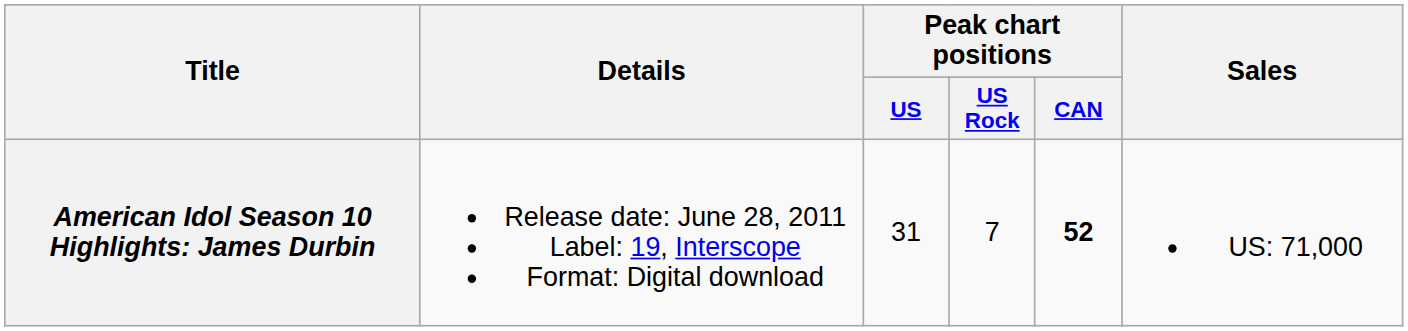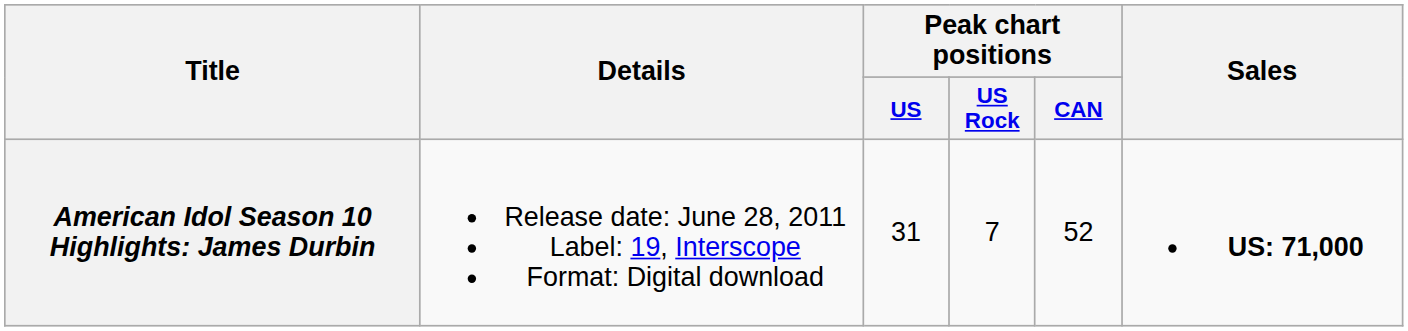(1078, 231) bold -> (1078, 231) normal
(1262, 247) normal -> (1262, 247) bold
